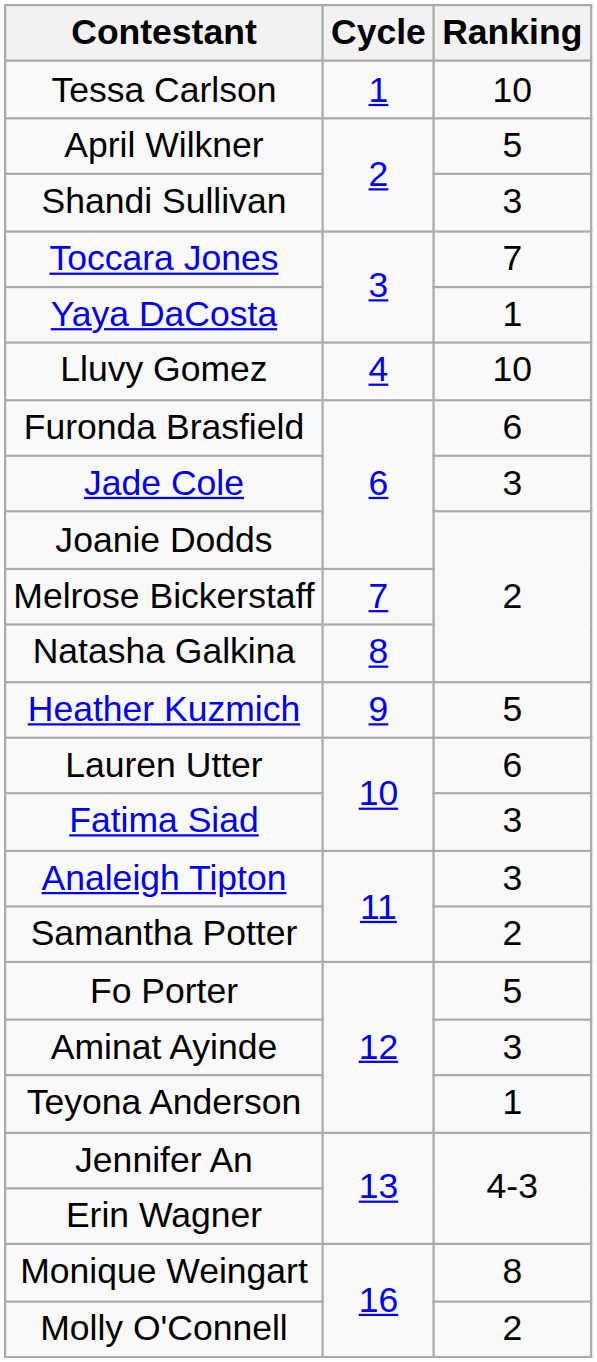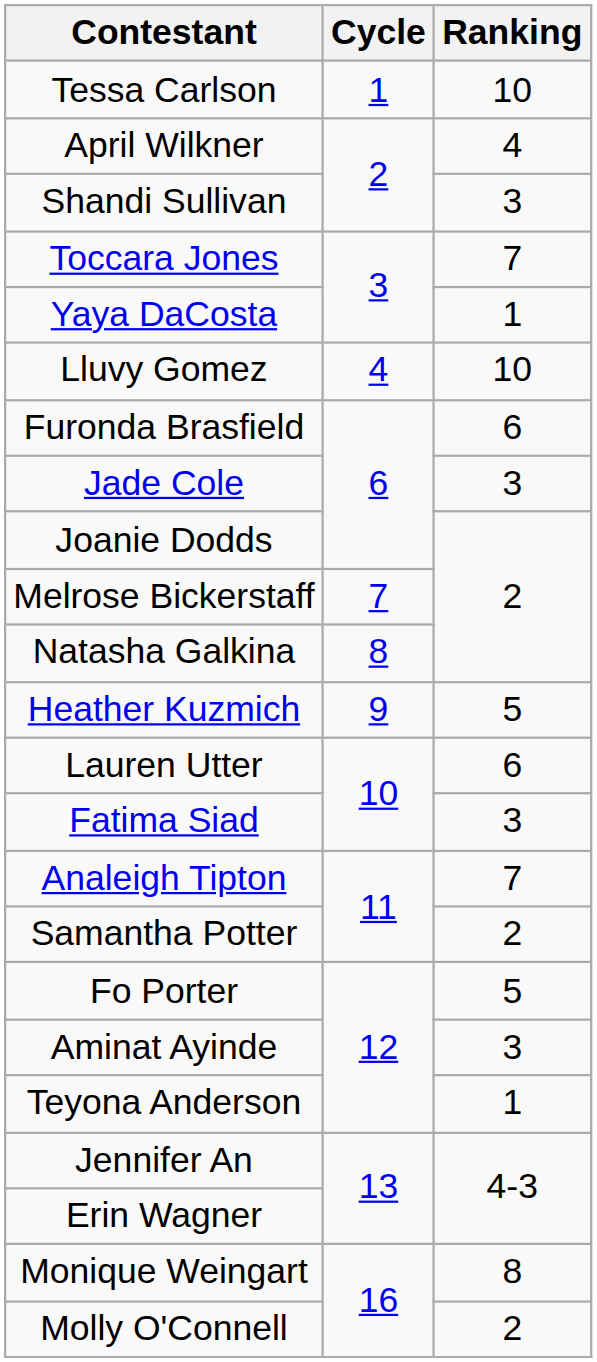(512, 145) 5 -> (512, 145) 4
(512, 877) 3 -> (512, 877) 7
